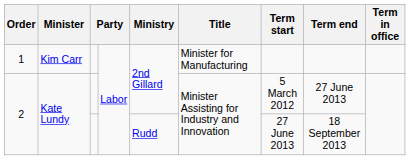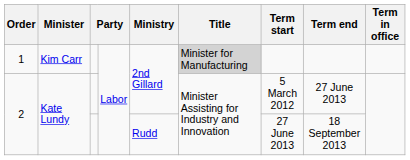(214, 59) no background -> (214, 59) lightgrey background
